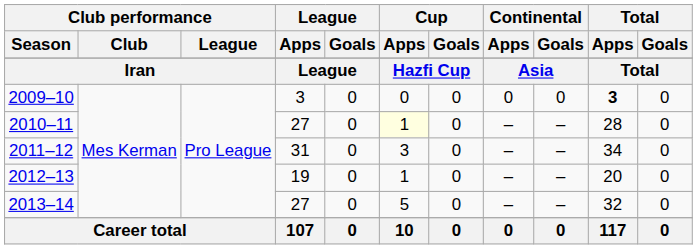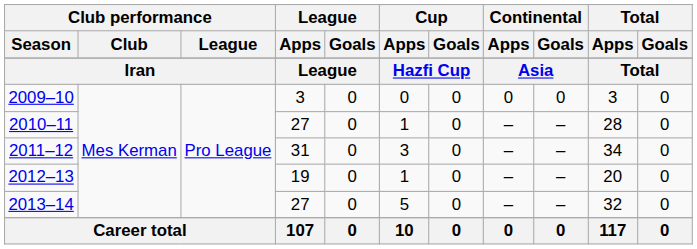(613, 97) bold -> (613, 97) normal
(404, 124) lightyellow background -> (404, 124) no background
